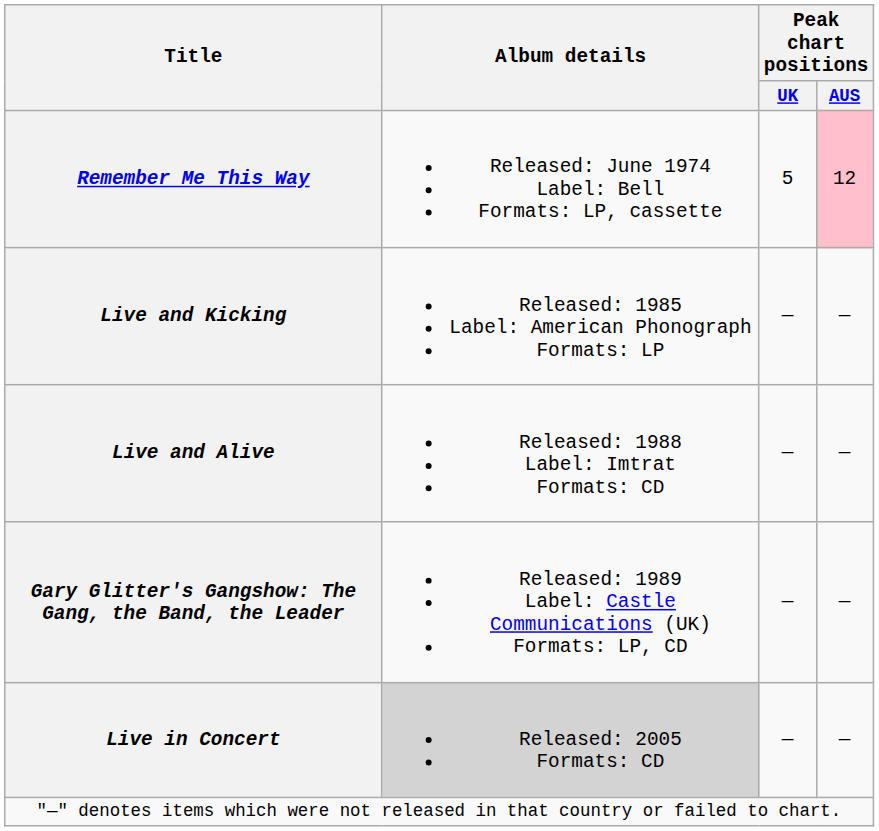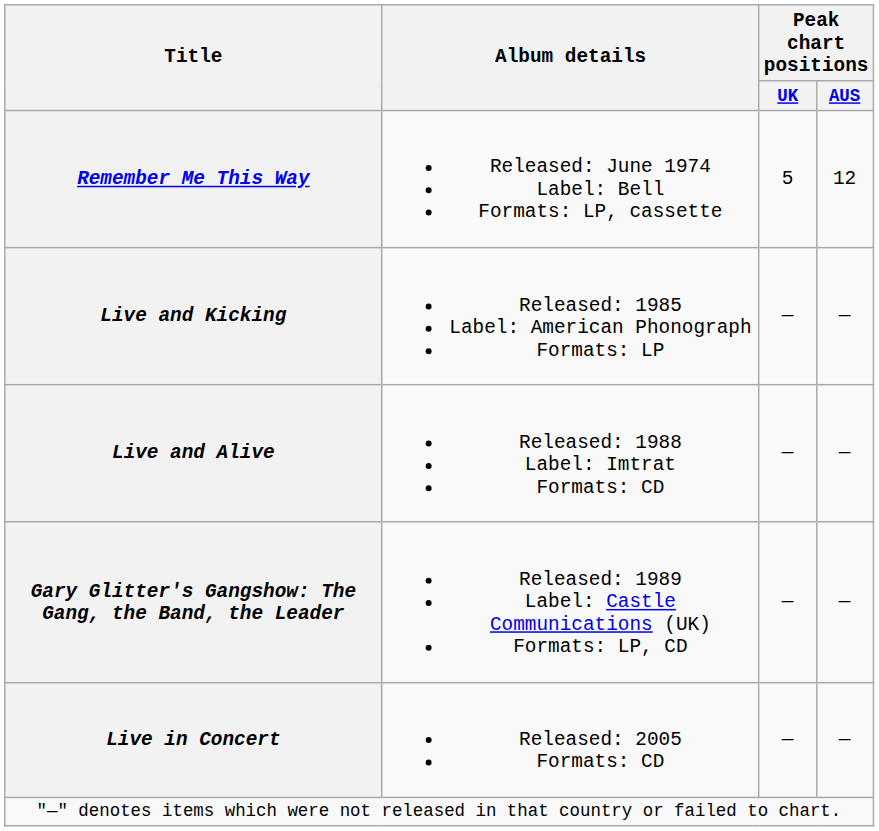(845, 179) pink background -> (845, 179) no background
(571, 751) lightgrey background -> (571, 751) no background
